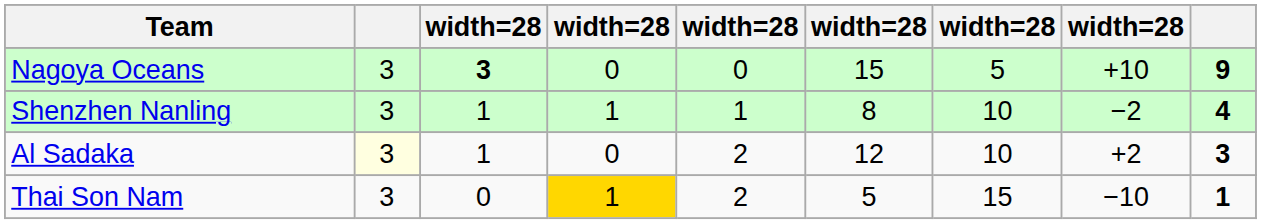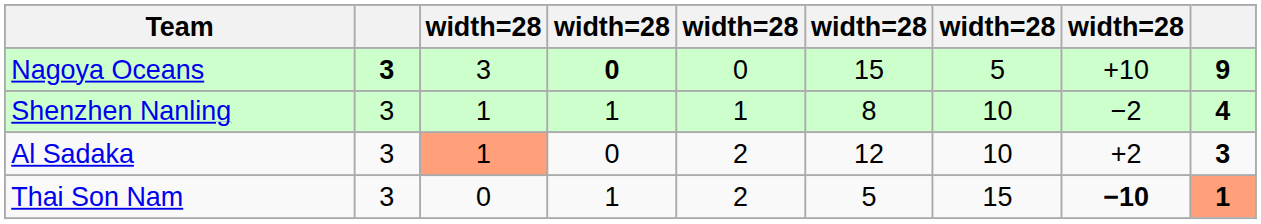(387, 69) normal -> (387, 69) bold
(483, 69) bold -> (483, 69) normal
(612, 69) normal -> (612, 69) bold
(387, 154) lightyellow background -> (387, 154) no background
(483, 154) no background -> (483, 154) lightsalmon background
(612, 197) gold background -> (612, 197) no background
(1126, 197) normal -> (1126, 197) bold
(1223, 197) no background -> (1223, 197) lightsalmon background
